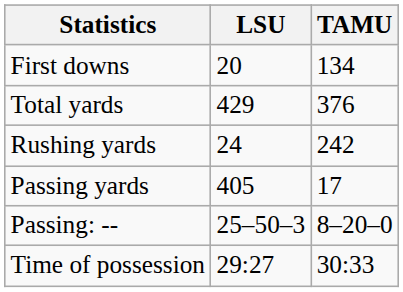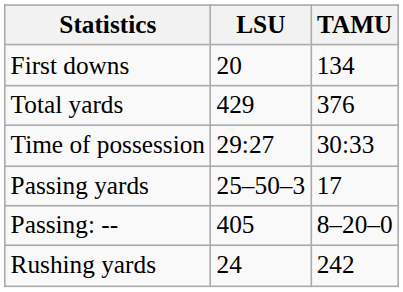rows swapped: (83, 145) <-> (108, 265)
(236, 185) 405 -> (261, 185) 25–50–3
(261, 225) 25–50–3 -> (236, 225) 405
